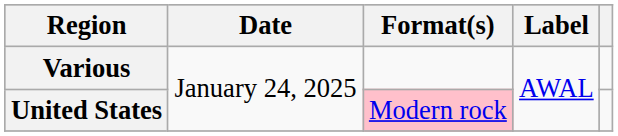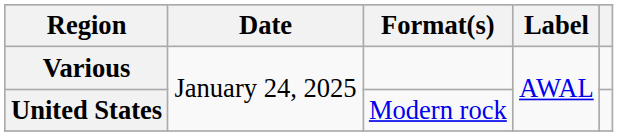(438, 109) pink background -> (438, 109) no background
